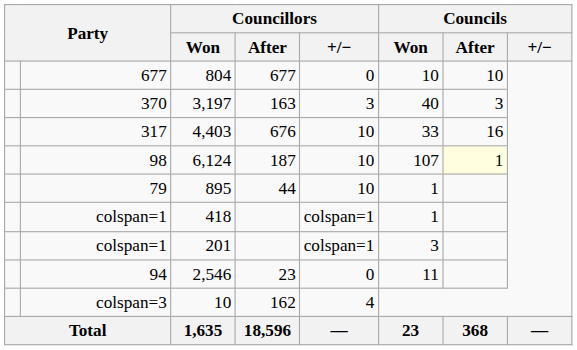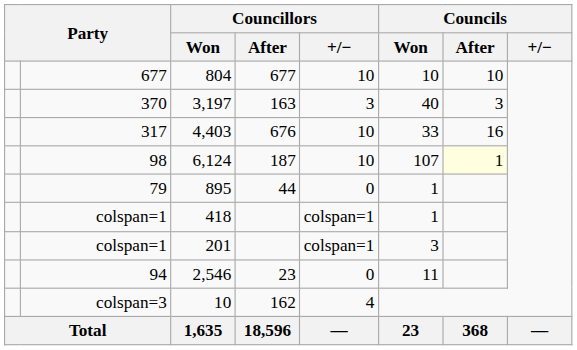(370, 75) 0 -> (366, 75) 10
(366, 188) 10 -> (370, 188) 0
